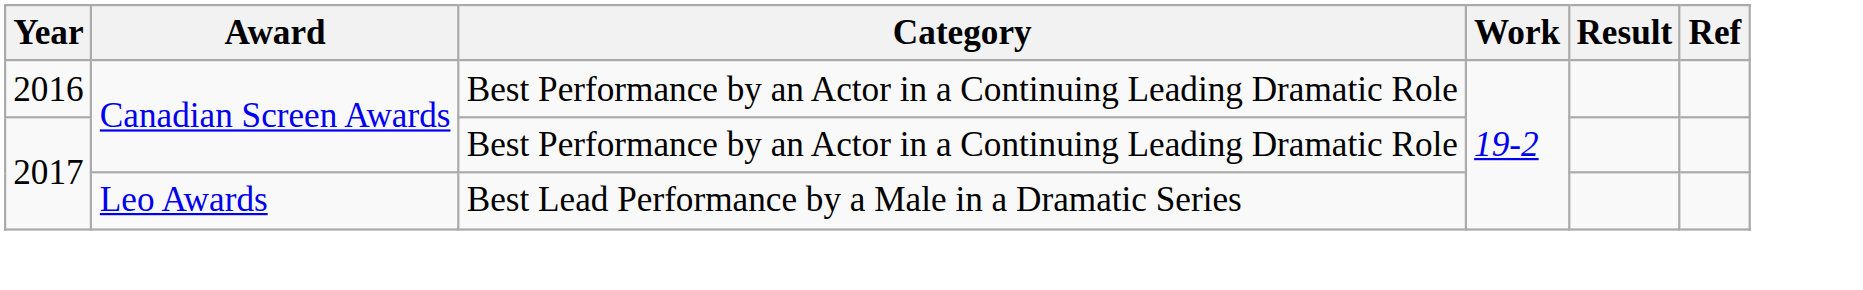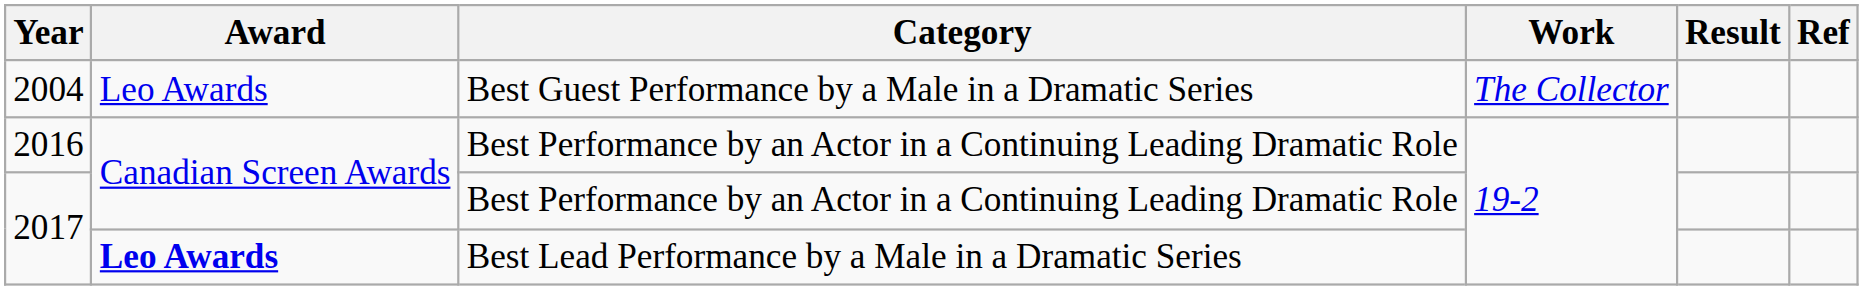+ row: (48, 88)
(184, 199) normal -> (189, 255) bold
